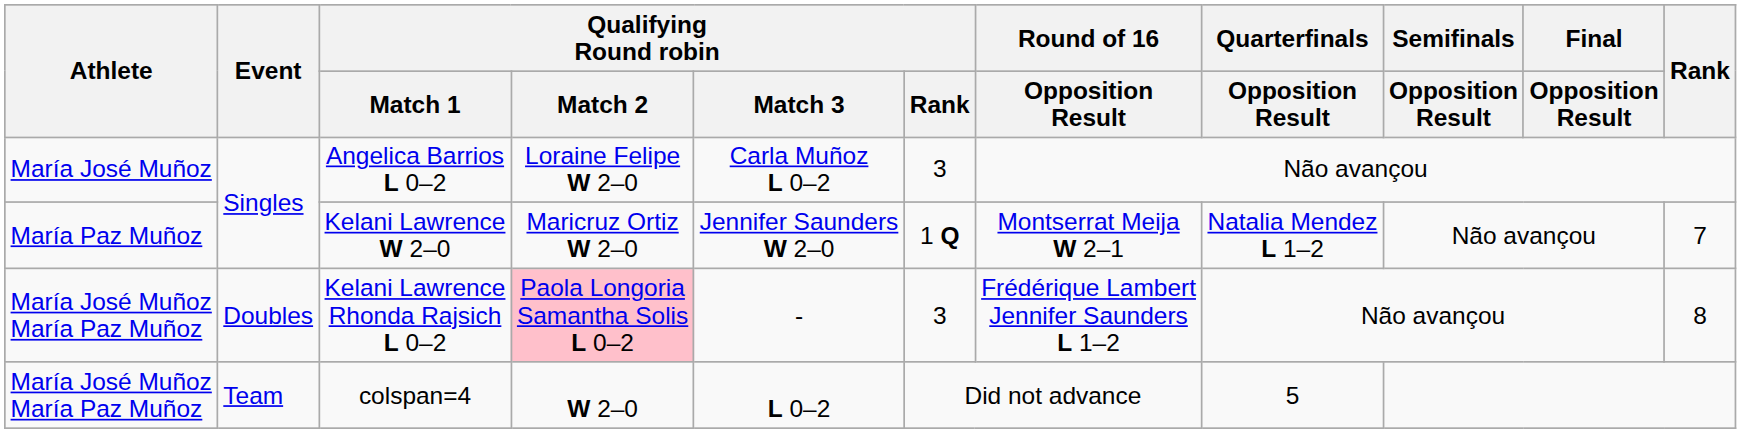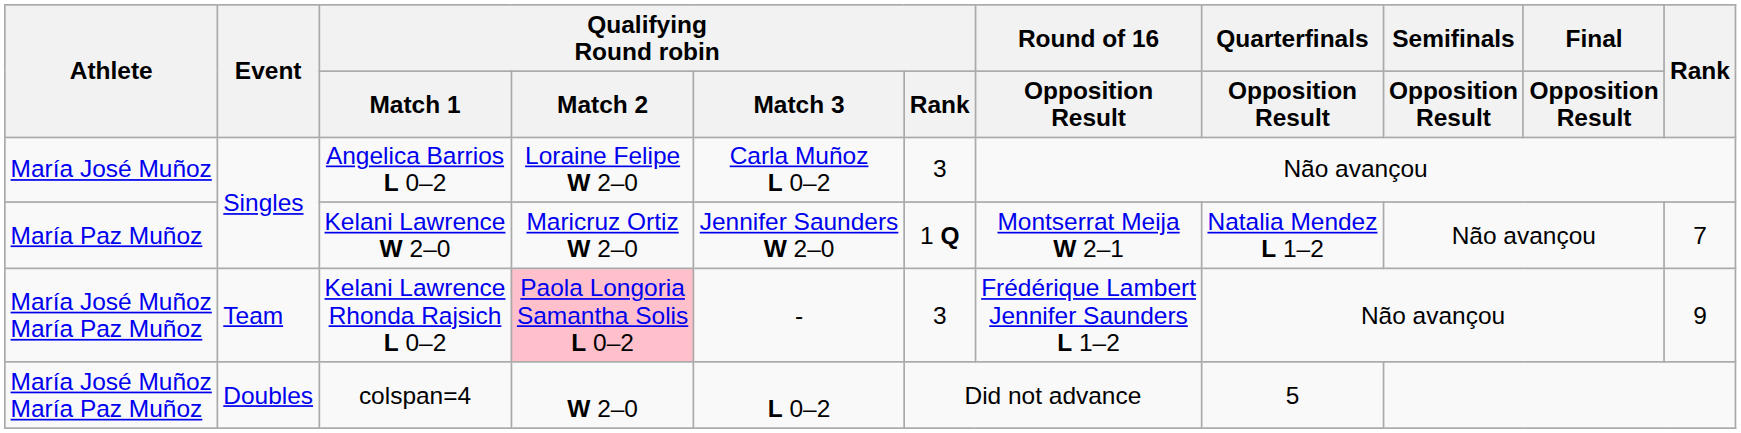(268, 315) Doubles -> (253, 315) Team
(1700, 315) 8 -> (1700, 315) 9
(253, 395) Team -> (268, 395) Doubles
